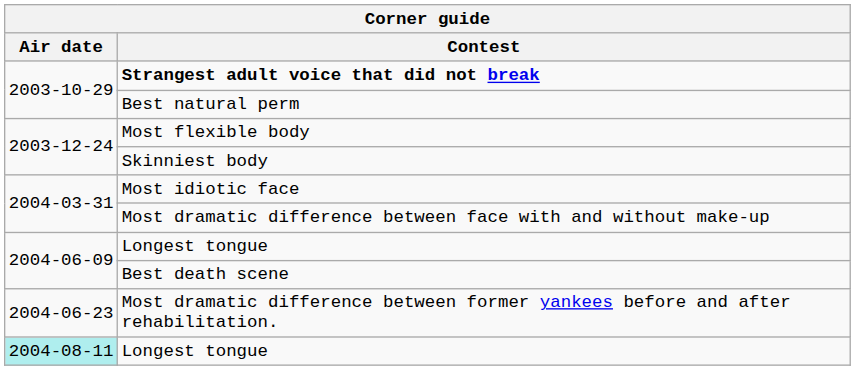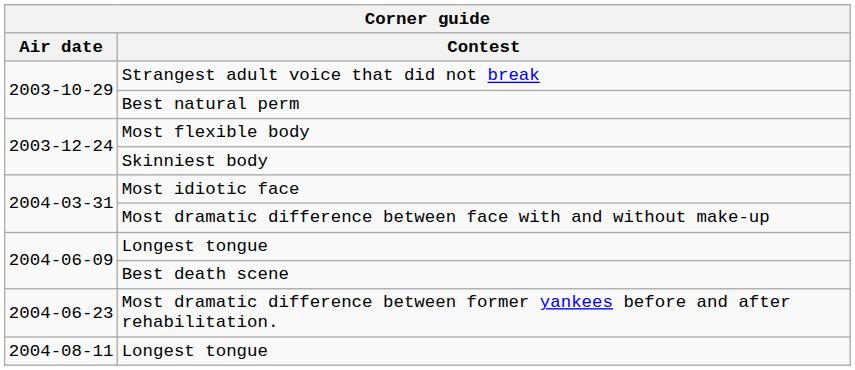(331, 76) bold -> (331, 76) normal
(61, 351) paleturquoise background -> (61, 351) no background
